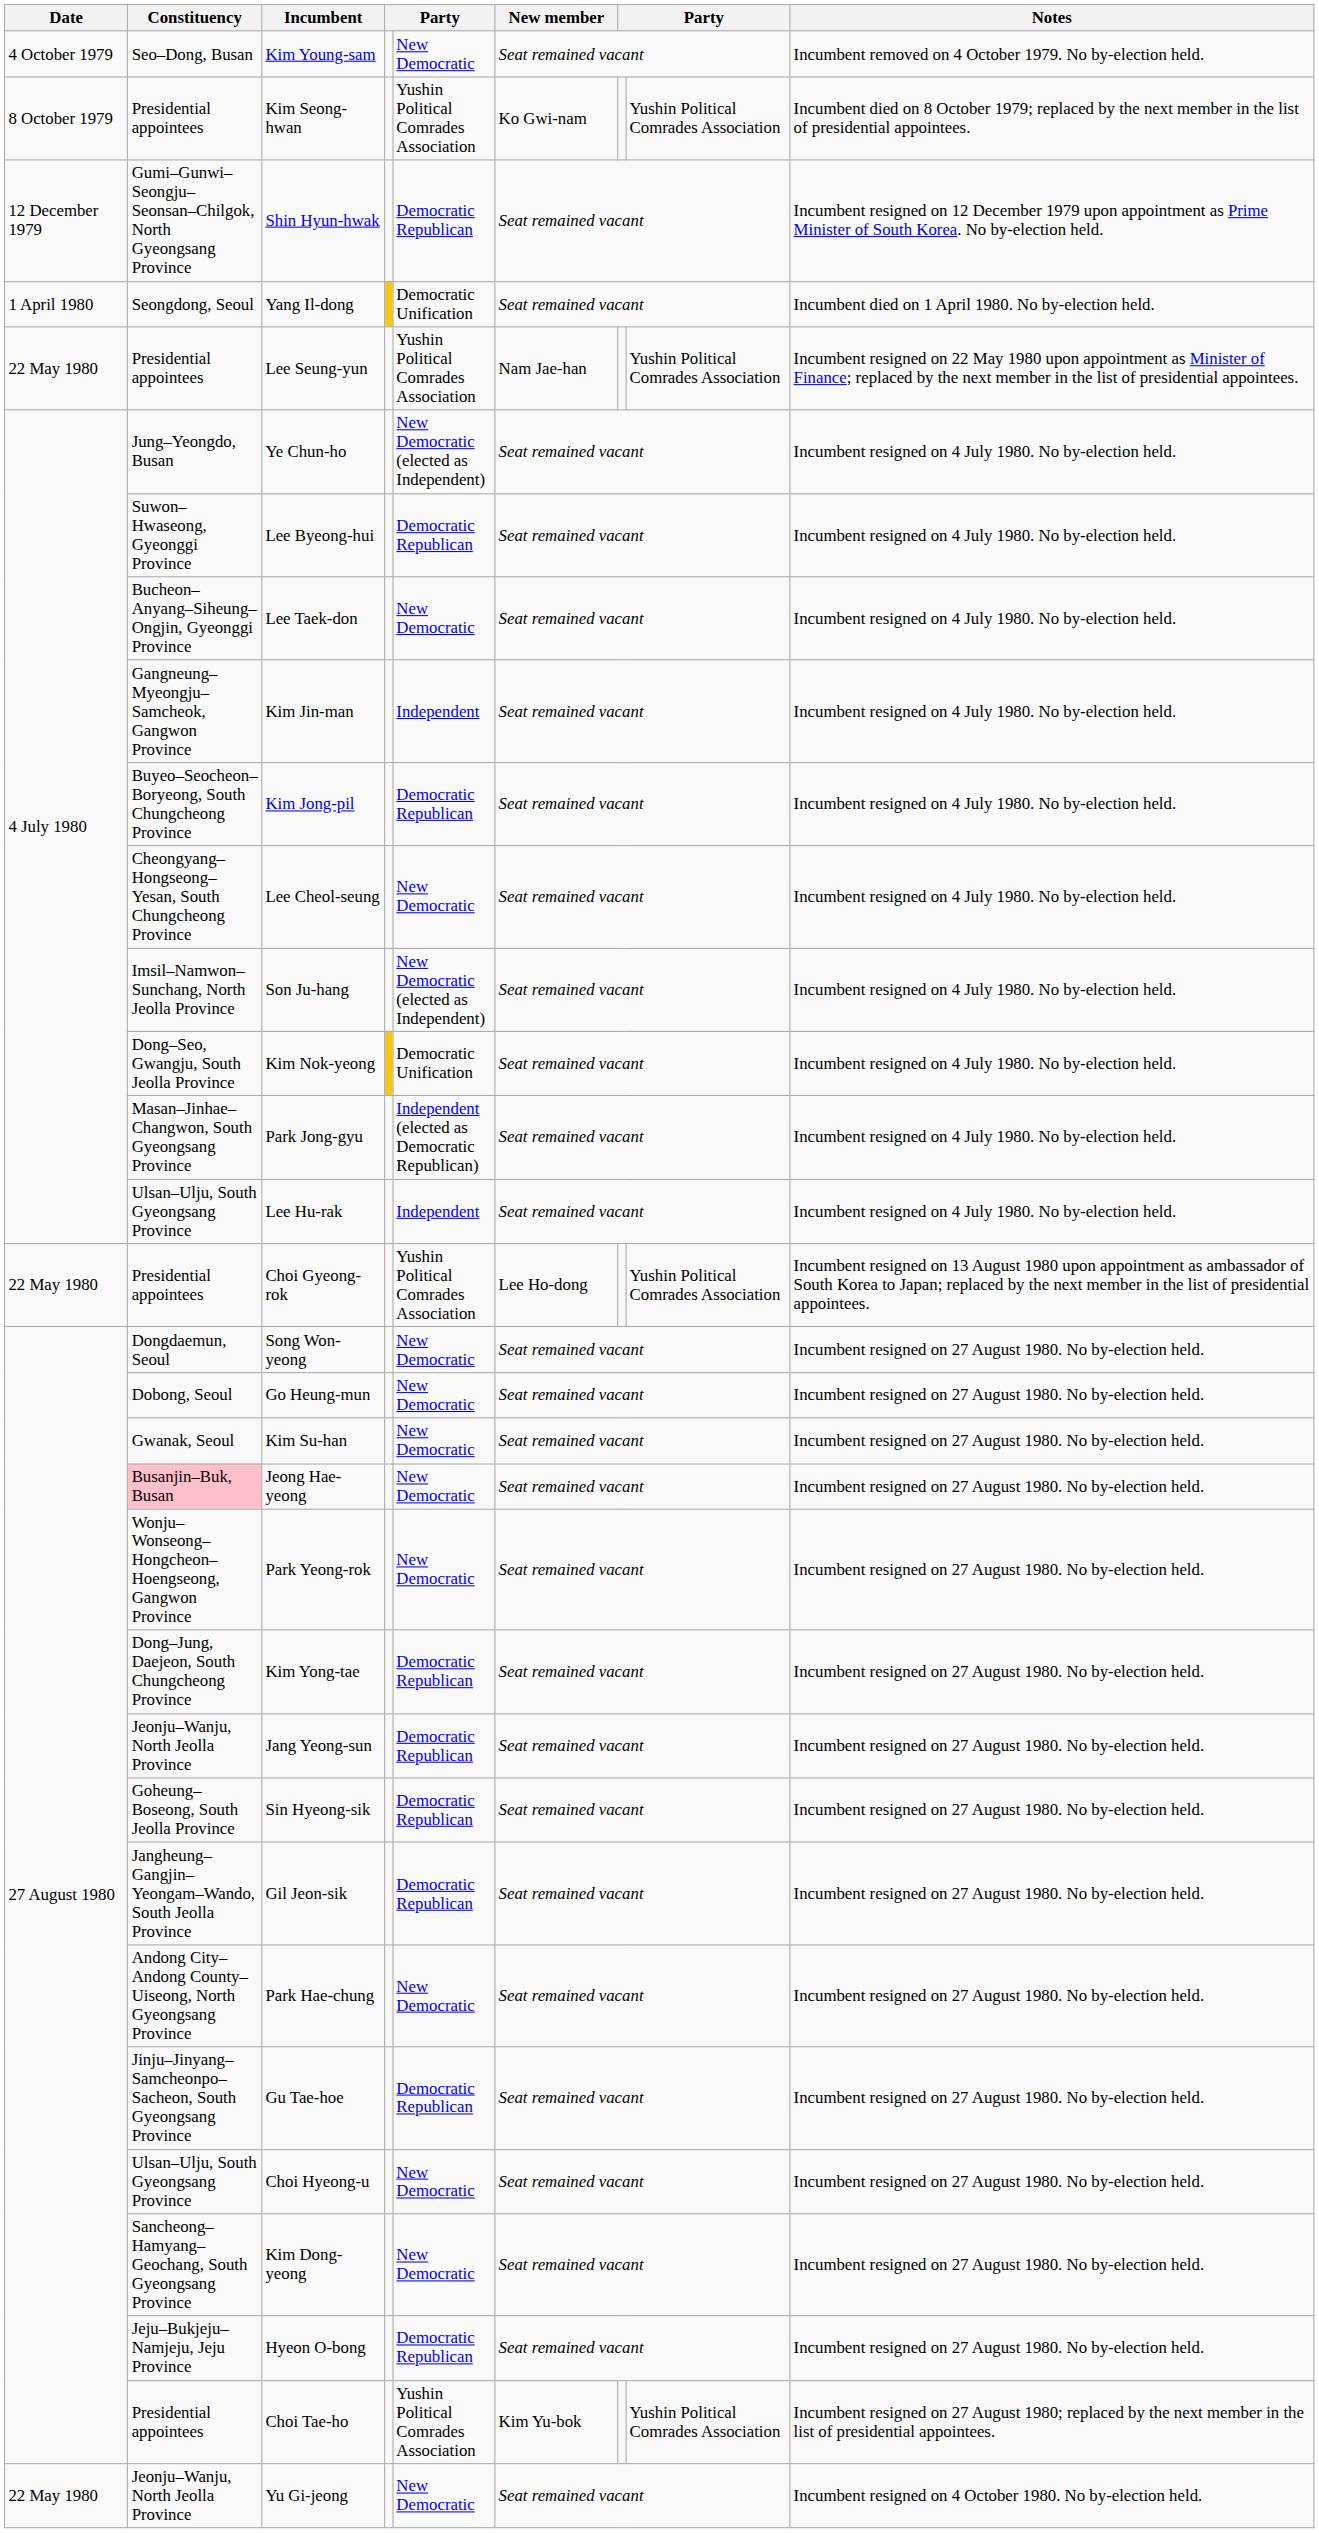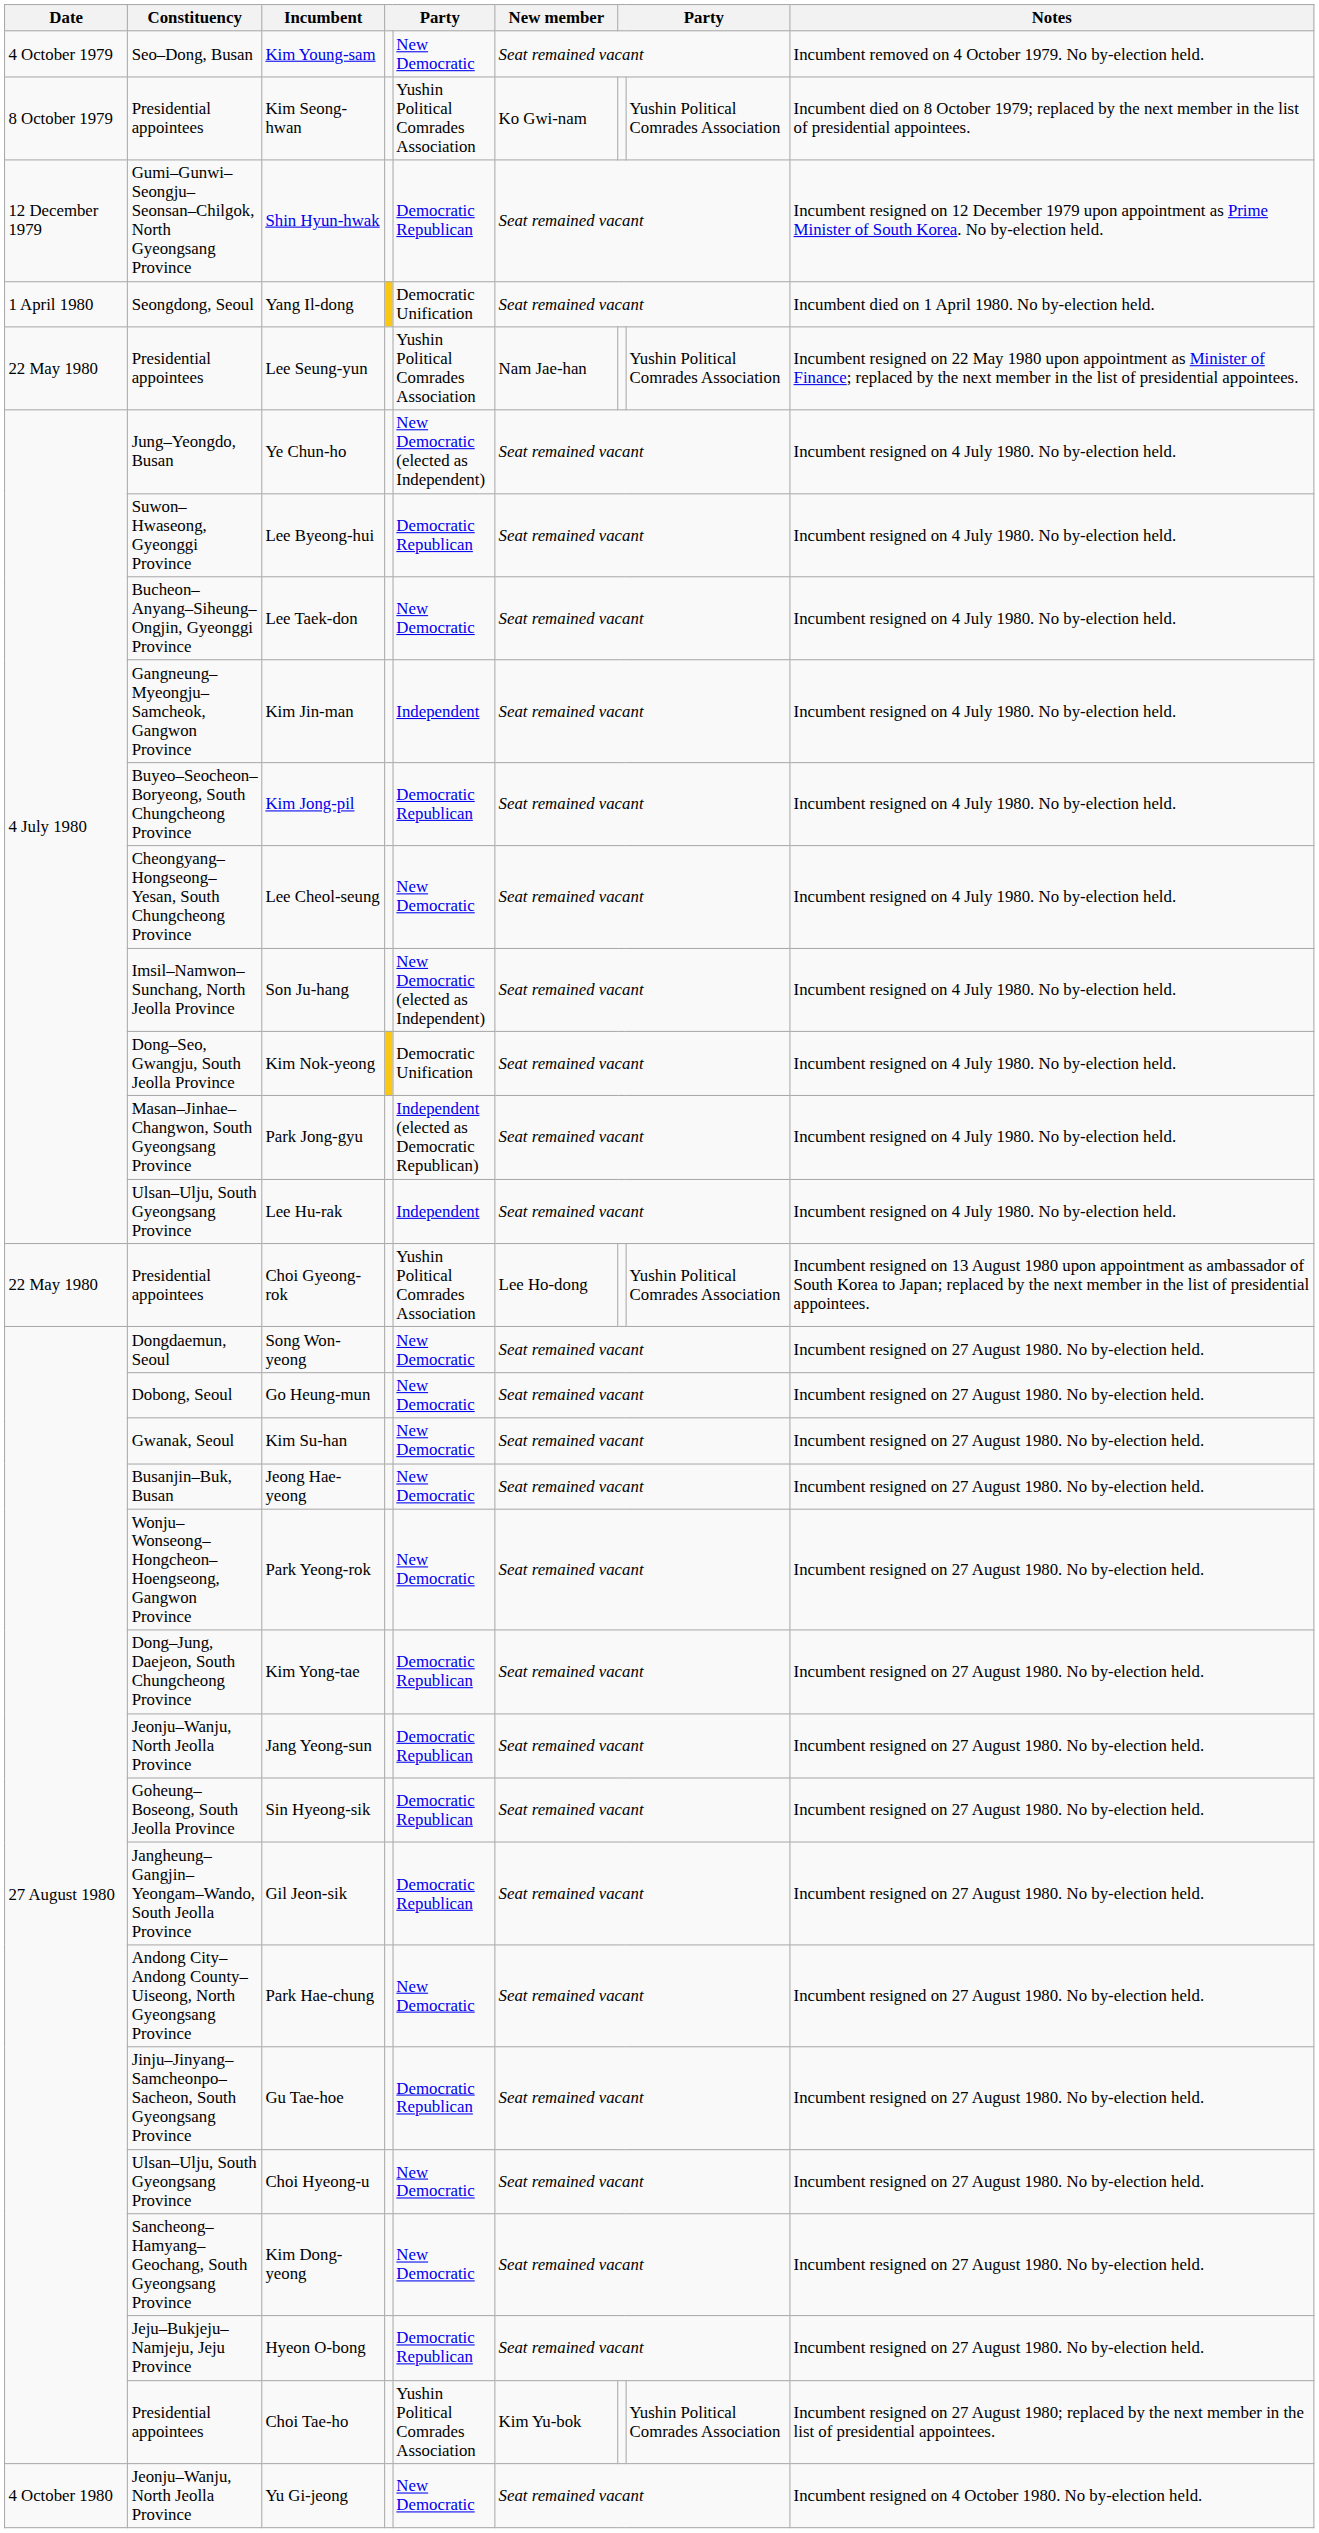(182, 1486) pink background -> (182, 1486) no background
(53, 2495) 22 May 1980 -> (61, 2495) 4 October 1980
